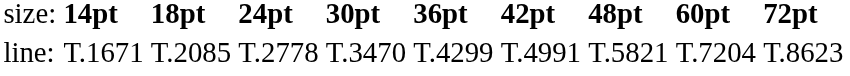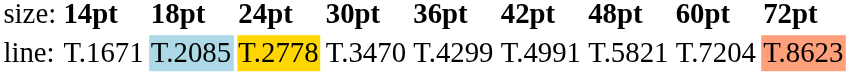(191, 52) no background -> (191, 52) lightblue background
(278, 52) no background -> (278, 52) gold background
(803, 52) no background -> (803, 52) lightsalmon background
